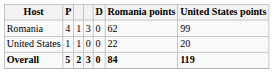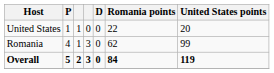rows swapped: (25, 28) <-> (34, 44)
